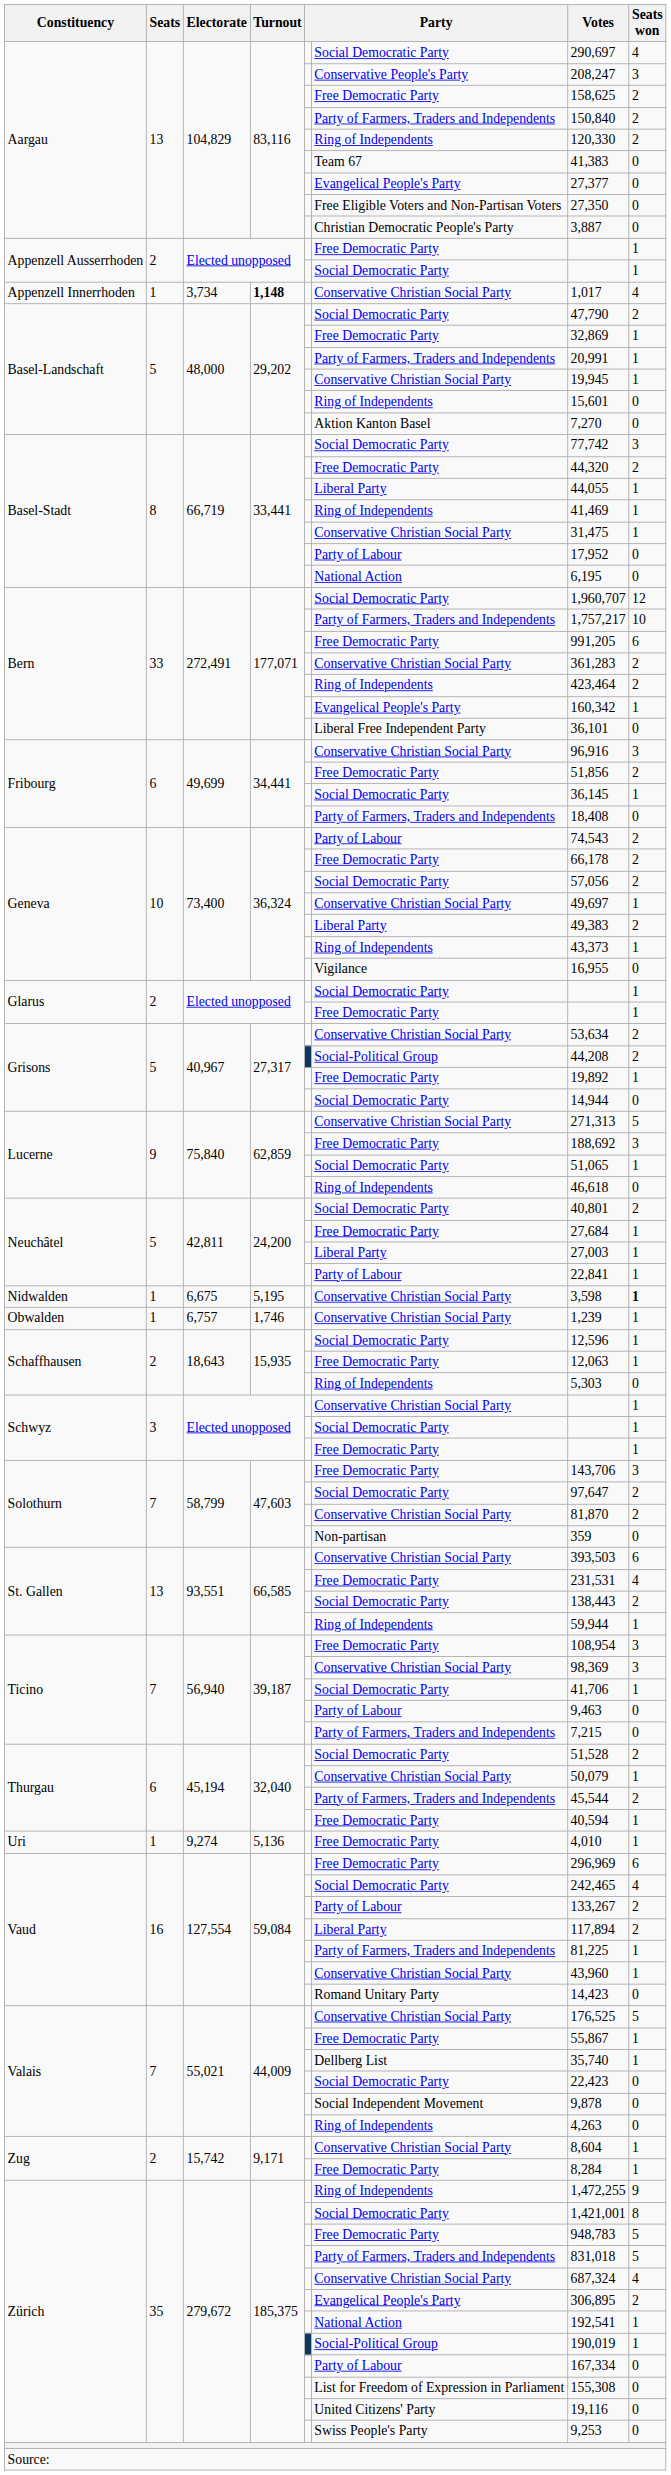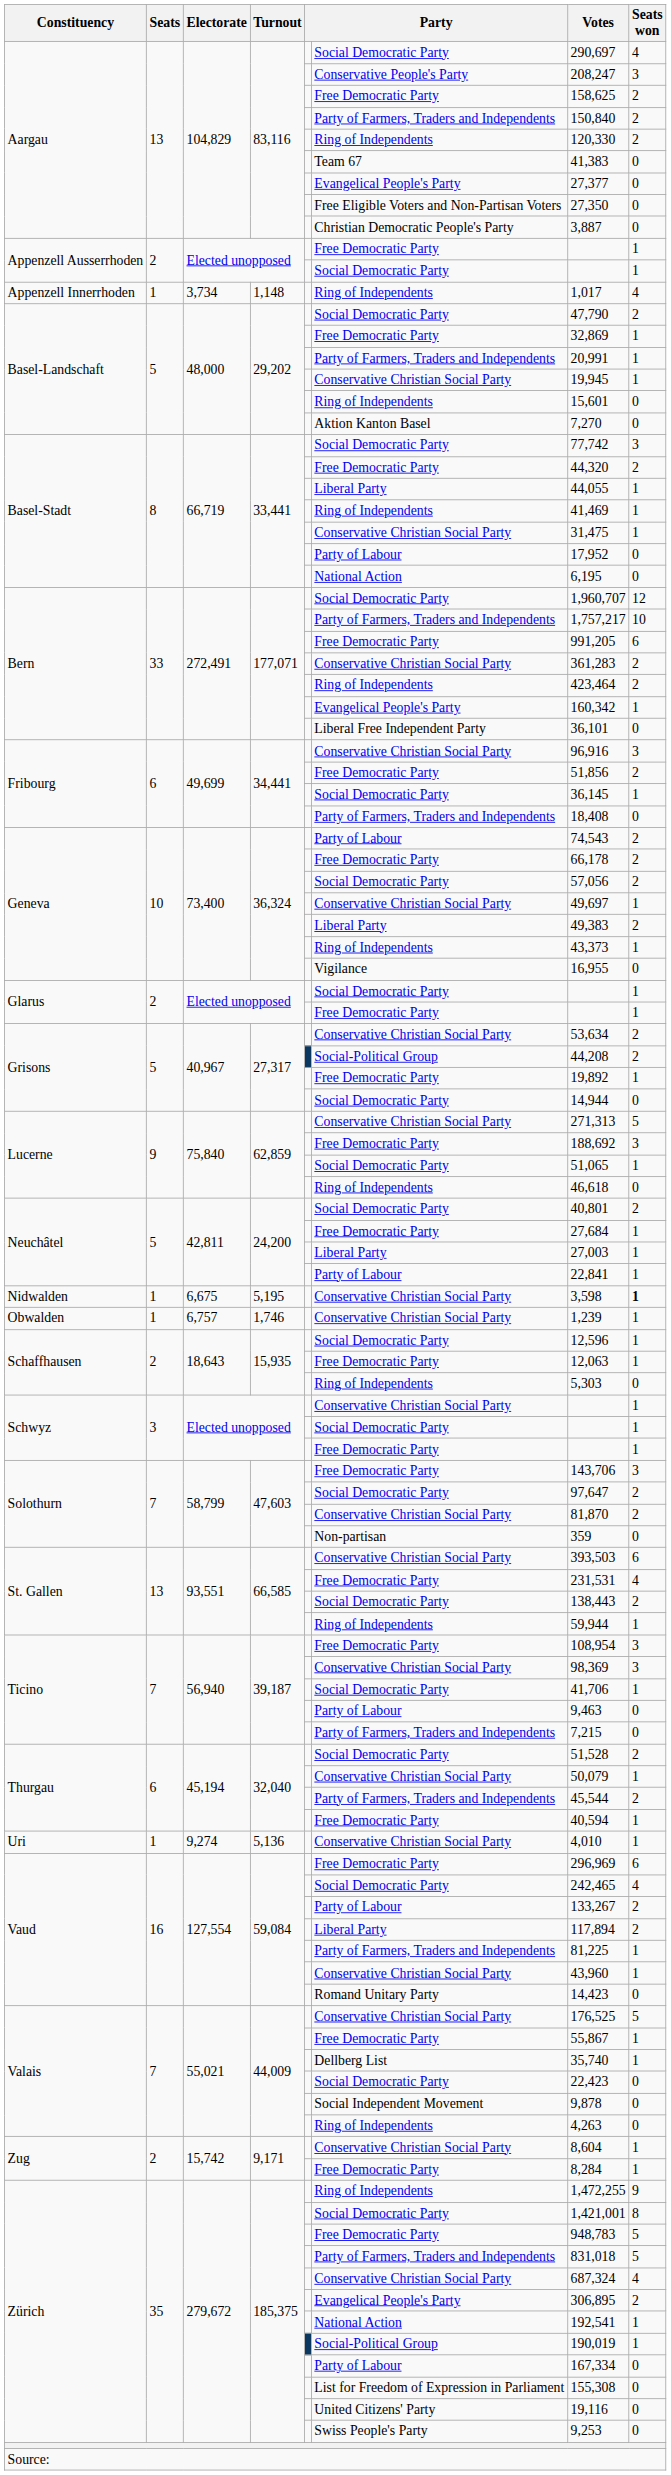(269, 292) bold -> (269, 292) normal
(413, 292) Conservative Christian Social Party -> (374, 292) Ring of Independents
(377, 1842) Free Democratic Party -> (413, 1842) Conservative Christian Social Party
